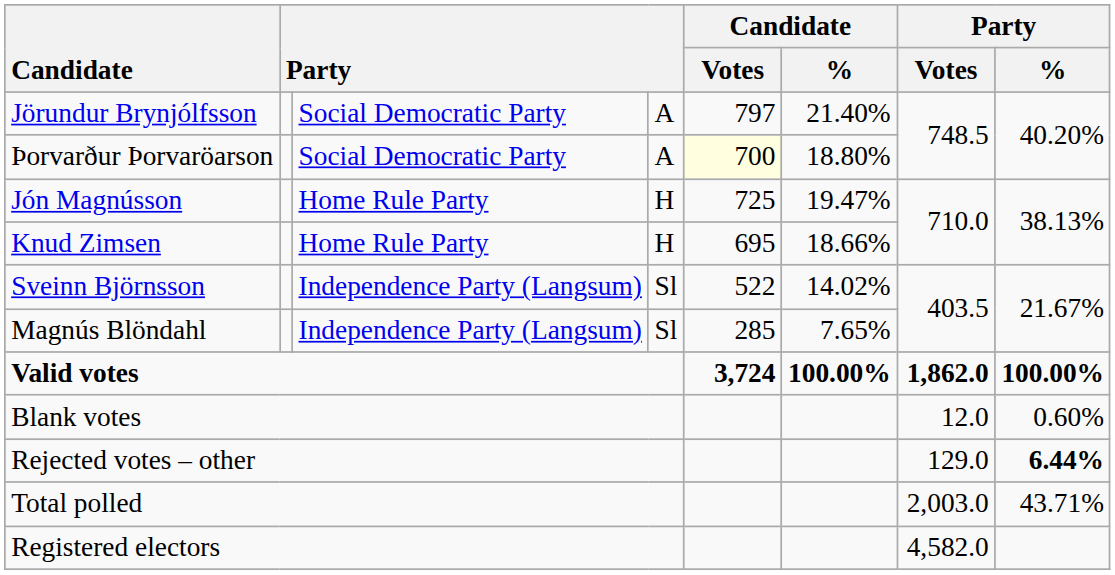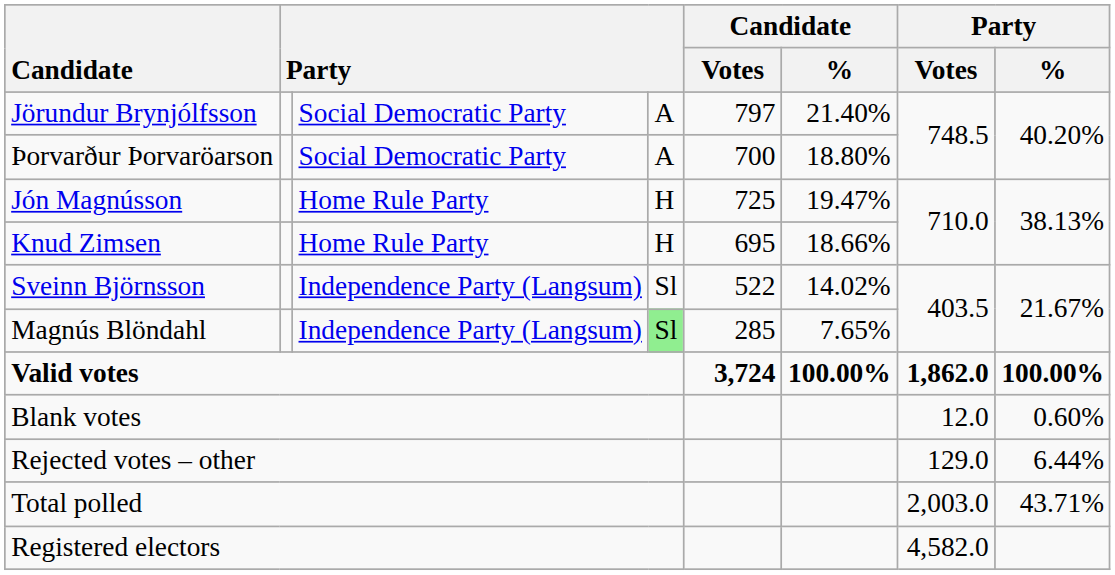(755, 156) lightyellow background -> (755, 156) no background
(666, 329) no background -> (666, 329) lightgreen background
(1066, 460) bold -> (1069, 460) normal
